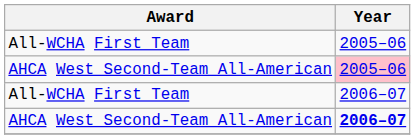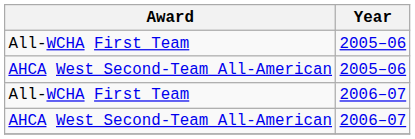(373, 69) pink background -> (373, 69) no background
(373, 121) bold -> (373, 121) normal
